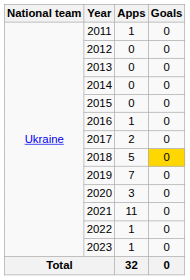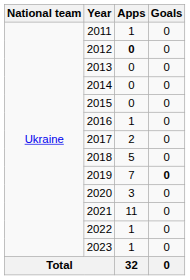(131, 49) normal -> (131, 49) bold
(167, 157) gold background -> (167, 157) no background
(167, 175) normal -> (167, 175) bold
